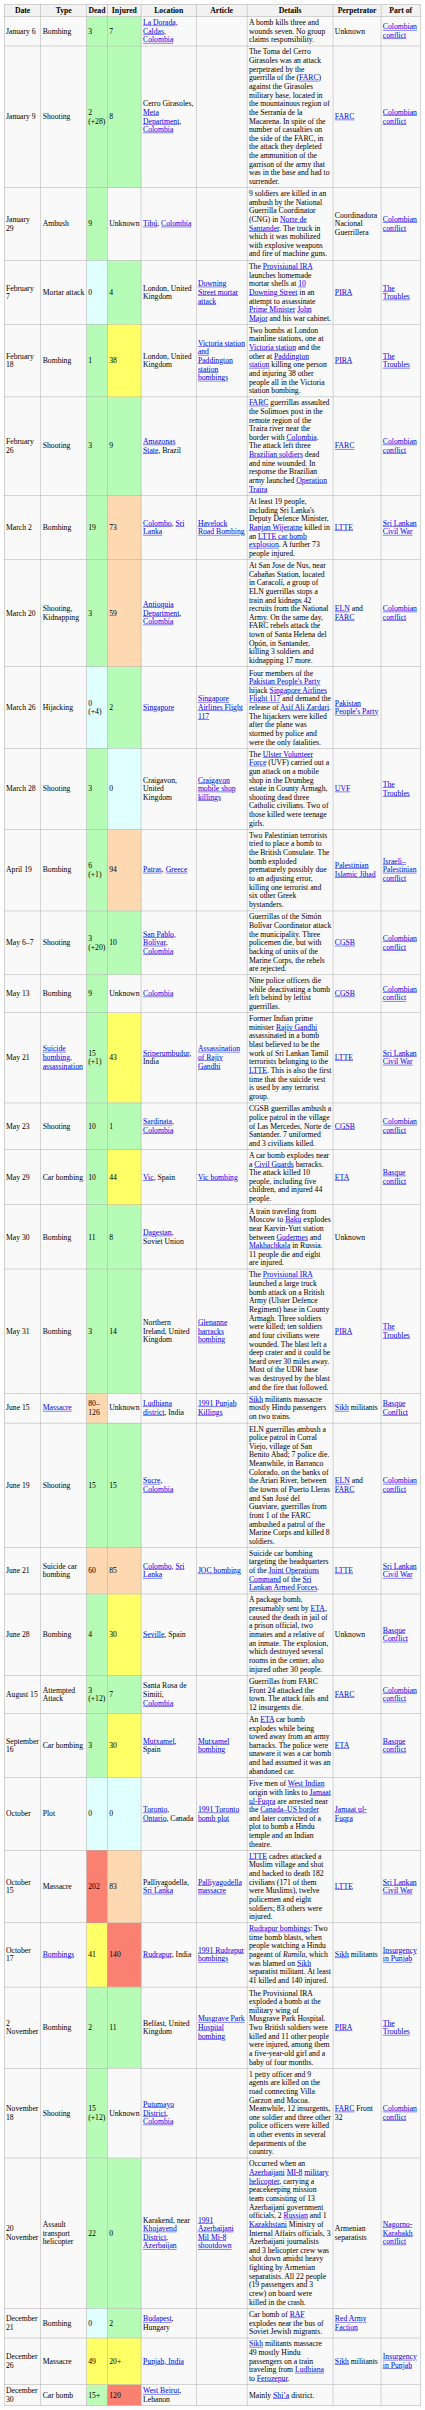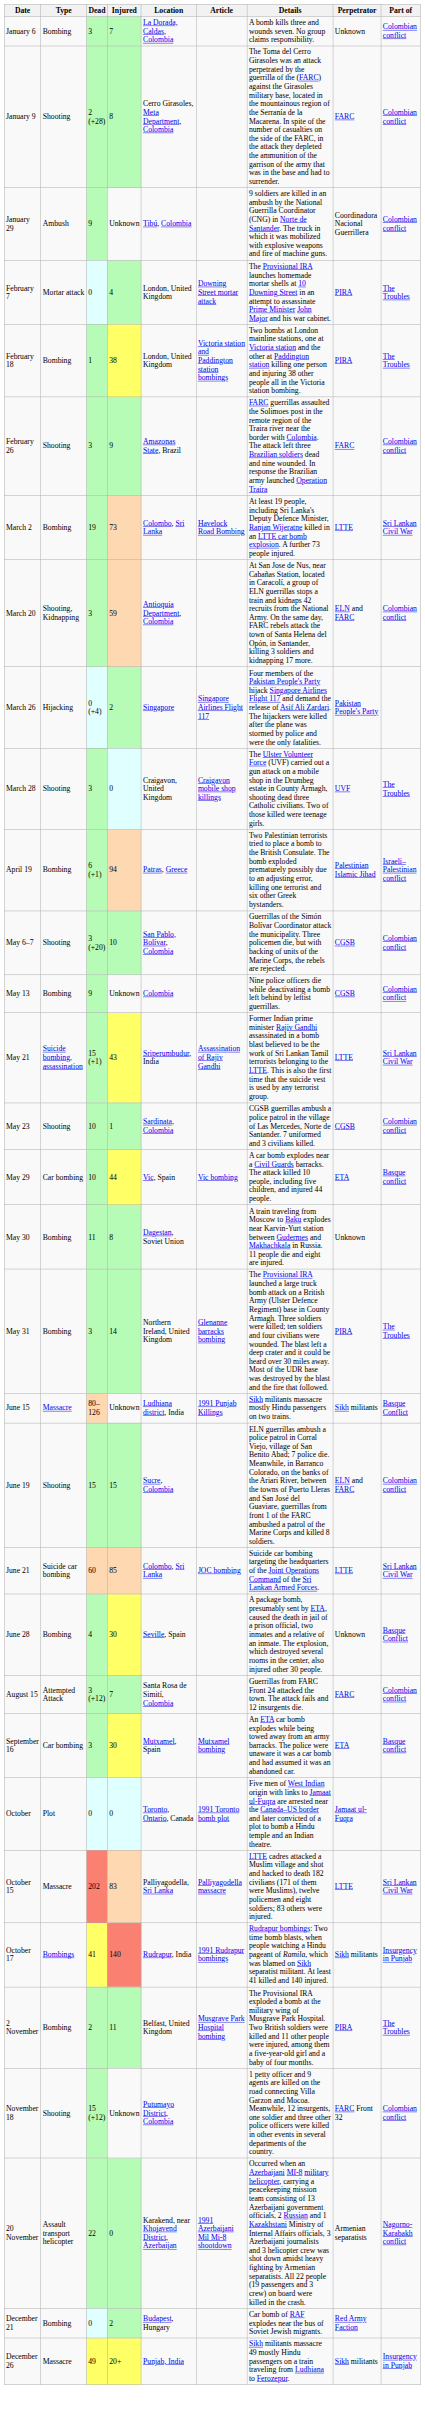- row: (22, 2395)
